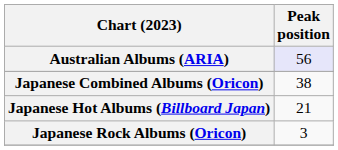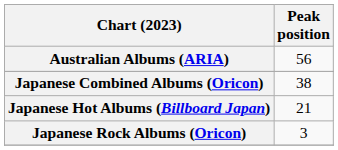(304, 58) lavender background -> (304, 58) no background
